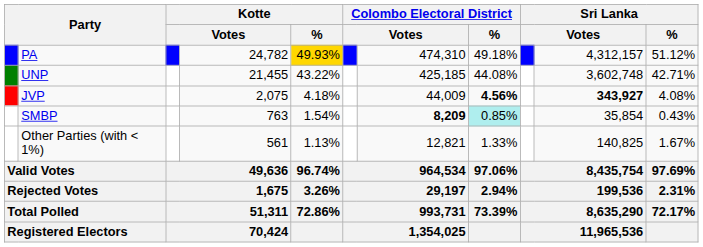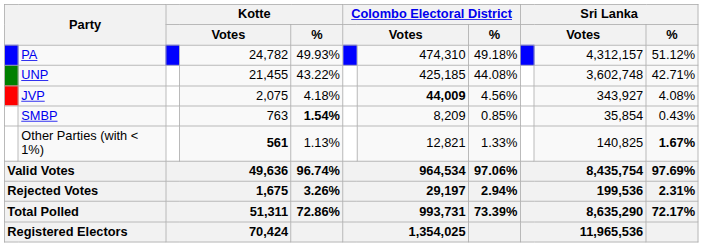(318, 55) gold background -> (318, 55) no background
(446, 95) normal -> (446, 95) bold
(499, 95) bold -> (499, 95) normal
(620, 95) bold -> (620, 95) normal
(322, 116) normal -> (322, 116) bold
(449, 116) bold -> (449, 116) normal
(499, 116) paleturquoise background -> (499, 116) no background
(277, 143) normal -> (277, 143) bold
(677, 143) normal -> (677, 143) bold
